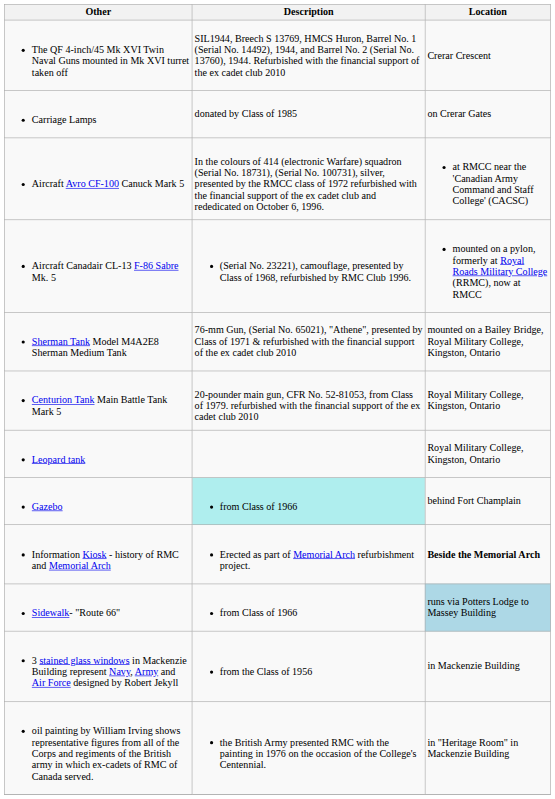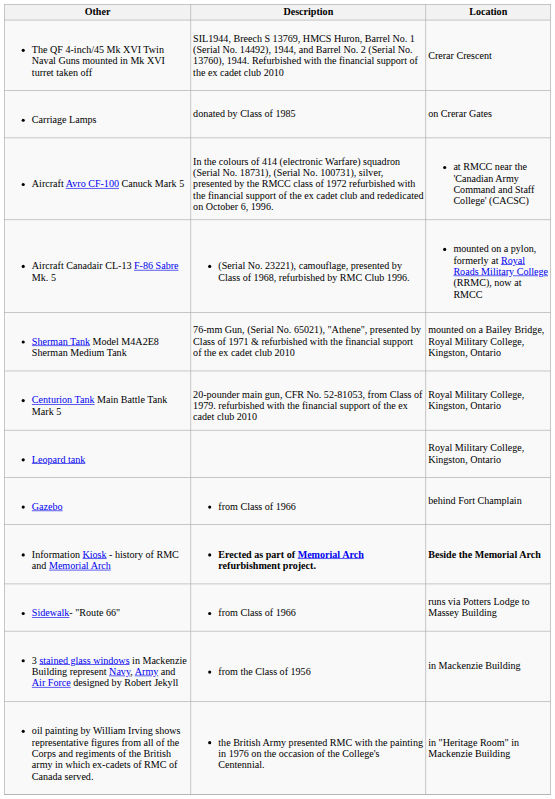(309, 507) paleturquoise background -> (308, 507) no background
(309, 560) normal -> (308, 560) bold
(478, 607) lightblue background -> (479, 607) no background
